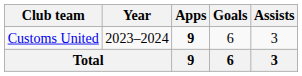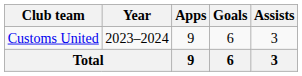(191, 37) bold -> (191, 37) normal
